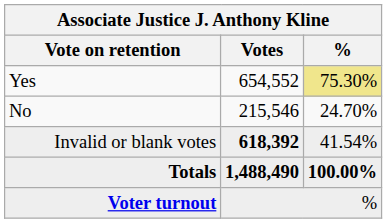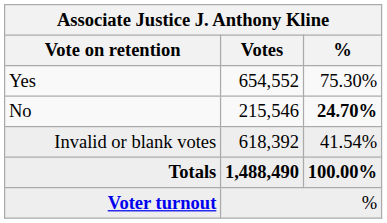(349, 81) khaki background -> (349, 81) no background
(349, 111) normal -> (347, 111) bold
(269, 142) bold -> (269, 142) normal
